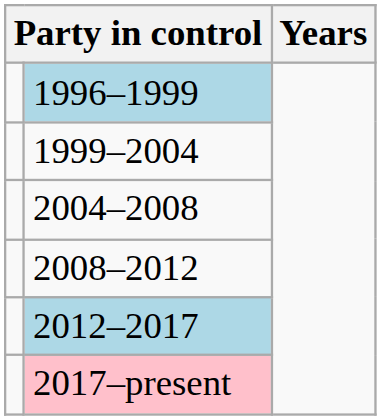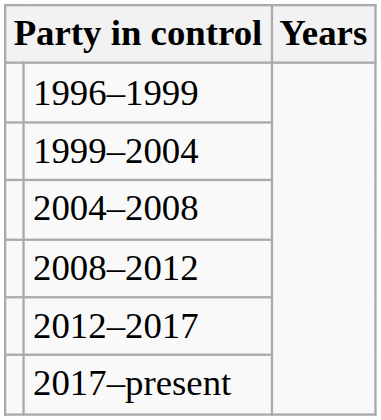(116, 92) lightblue background -> (116, 92) no background
(116, 325) lightblue background -> (116, 325) no background
(132, 383) pink background -> (132, 383) no background
